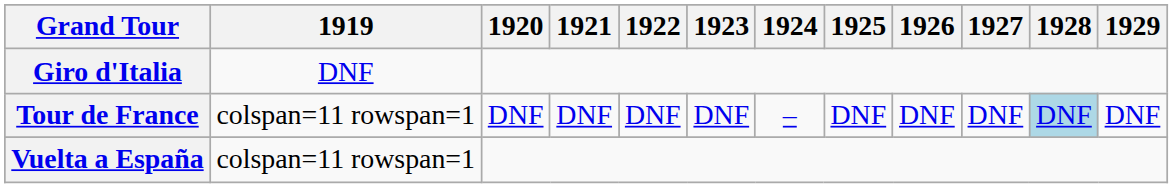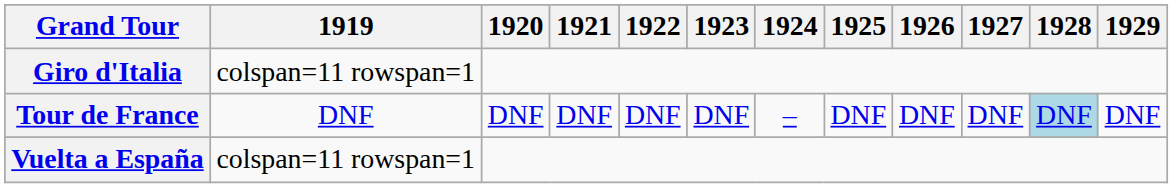(346, 70) DNF -> (346, 70) colspan=11 rowspan=1
(346, 114) colspan=11 rowspan=1 -> (346, 114) DNF
